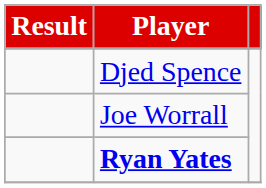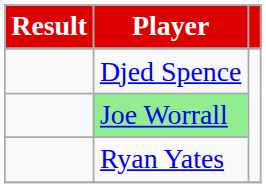(164, 114) no background -> (164, 114) lightgreen background
(166, 159) bold -> (162, 159) normal
